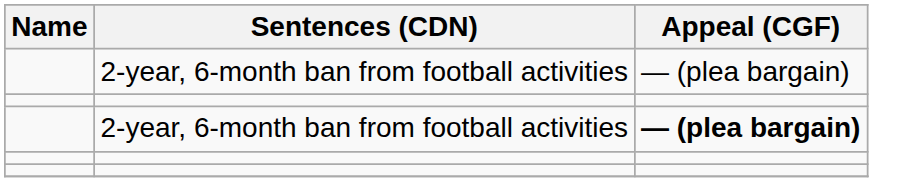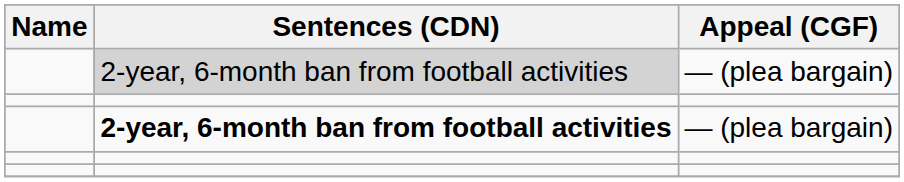(364, 71) no background -> (364, 71) lightgrey background
(364, 128) normal -> (386, 128) bold
(751, 128) bold -> (789, 128) normal
